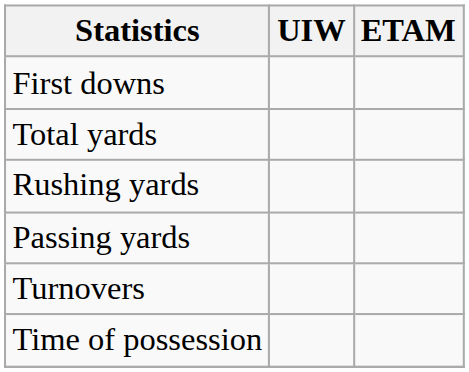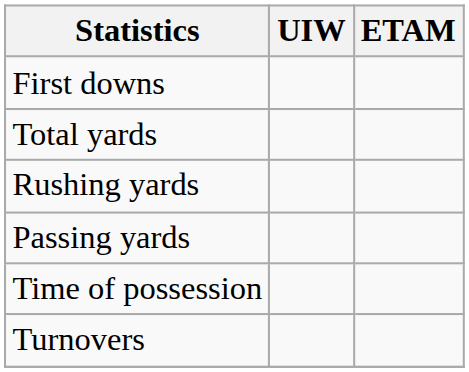rows swapped: (79, 288) <-> (137, 339)
